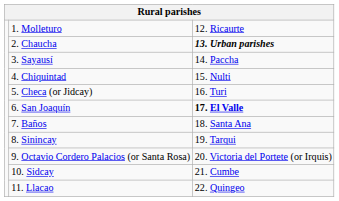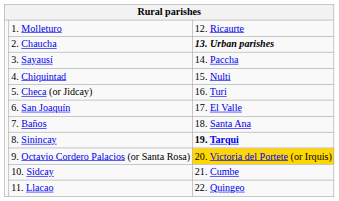(219, 108) bold -> (218, 108) normal
(215, 140) normal -> (217, 140) bold
(263, 156) no background -> (263, 156) gold background
